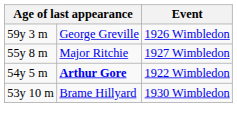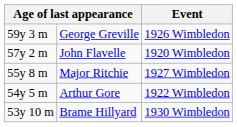+ row: (27, 53)
(93, 73) bold -> (90, 92) normal
